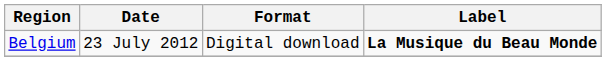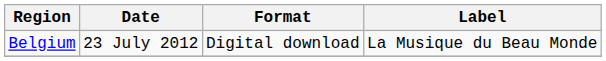(482, 44) bold -> (482, 44) normal
